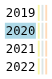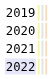(21, 31) lightblue background -> (21, 31) no background
(21, 66) no background -> (21, 66) lavender background
